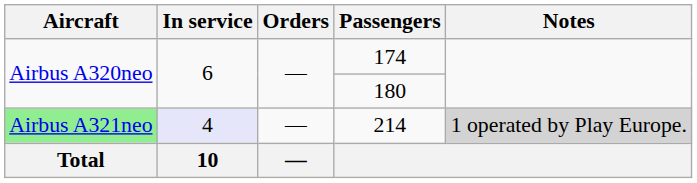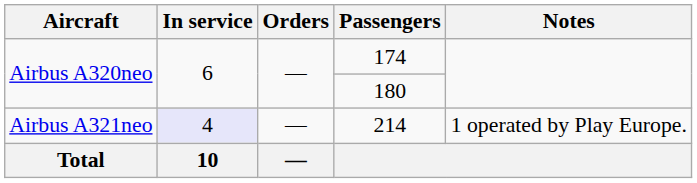(81, 125) lightgreen background -> (81, 125) no background
(569, 125) lightgrey background -> (569, 125) no background
